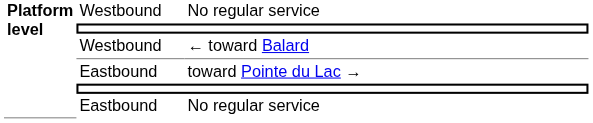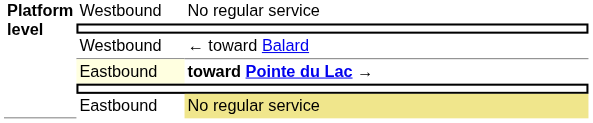(118, 71) no background -> (118, 71) lightyellow background
(275, 71) normal -> (280, 71) bold
(254, 106) no background -> (254, 106) khaki background
